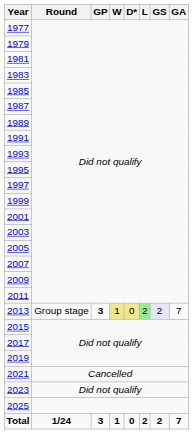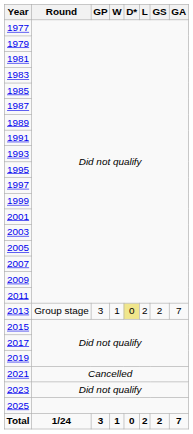(100, 311) bold -> (100, 311) normal
(117, 311) khaki background -> (117, 311) no background
(145, 311) lightgreen background -> (145, 311) no background
(160, 311) lavender background -> (160, 311) no background
